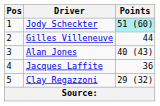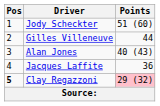(135, 25) paleturquoise background -> (135, 25) no background
(9, 80) normal -> (9, 80) bold
(135, 80) no background -> (135, 80) pink background
